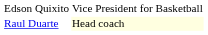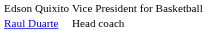(98, 23) lightyellow background -> (98, 23) no background
